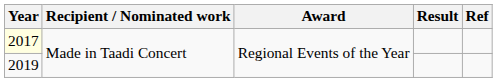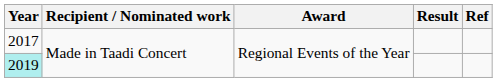(23, 41) lightyellow background -> (23, 41) no background
(23, 65) no background -> (23, 65) paleturquoise background
